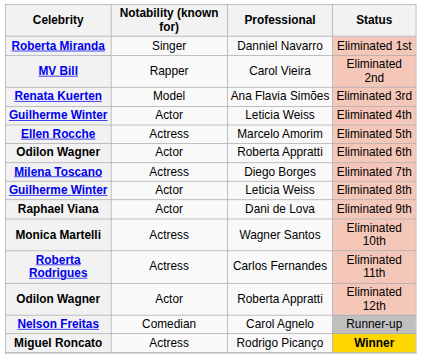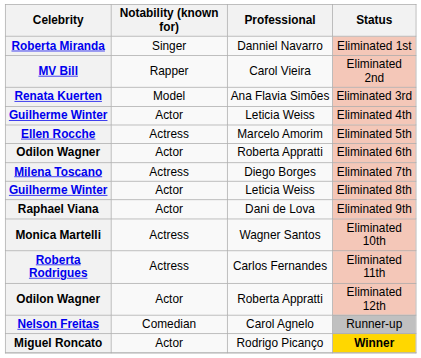(169, 343) Actress -> (169, 343) Actor
